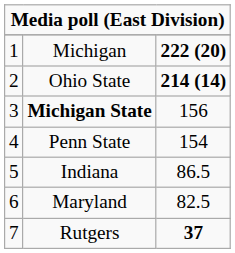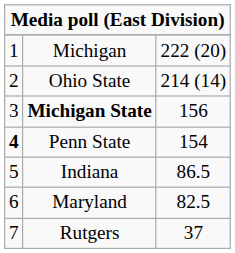(193, 50) bold -> (193, 50) normal
(193, 80) bold -> (193, 80) normal
(14, 141) normal -> (14, 141) bold
(193, 233) bold -> (193, 233) normal
